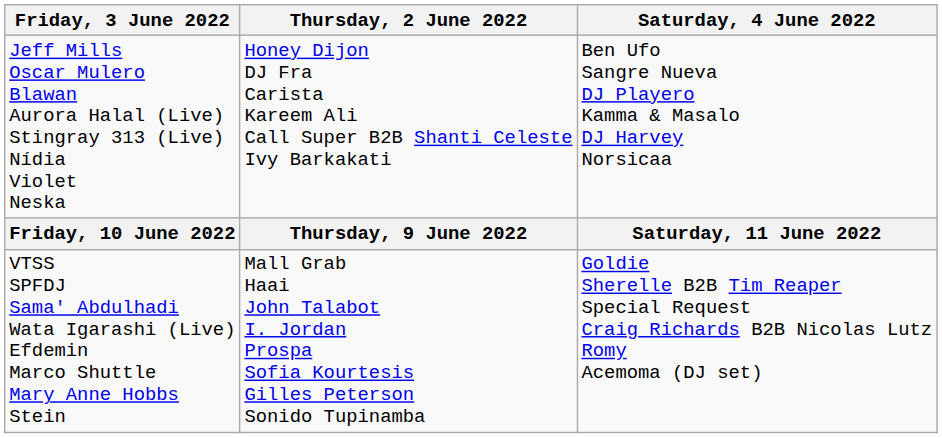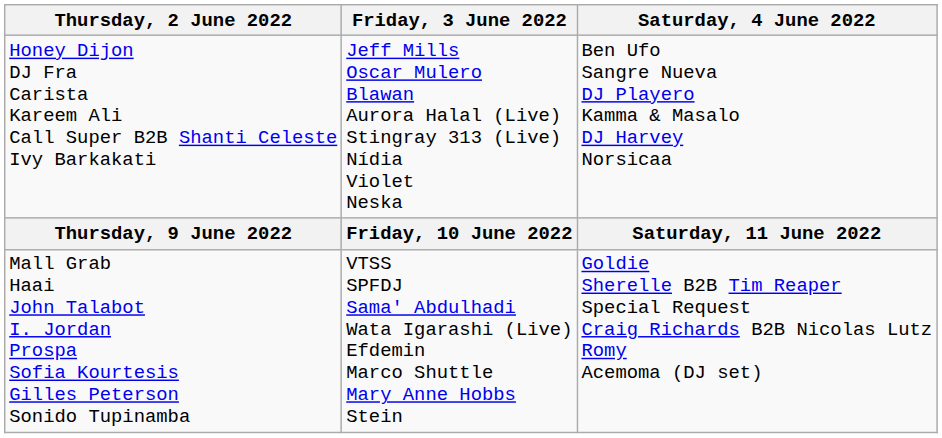columns swapped: (408, 20) <-> (122, 20)
